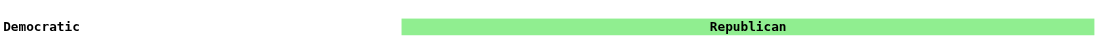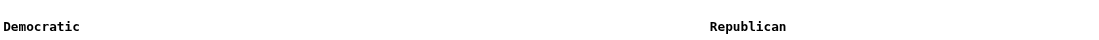(748, 27) lightgreen background -> (748, 27) no background
